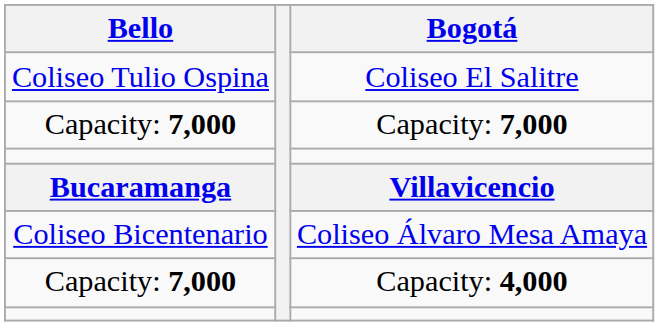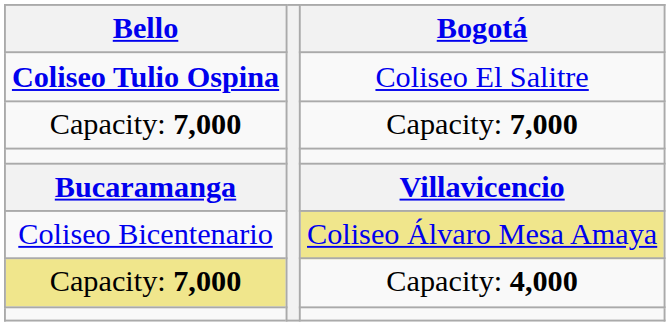(140, 76) normal -> (146, 76) bold
(472, 234) no background -> (482, 234) khaki background
(140, 282) no background -> (146, 282) khaki background
